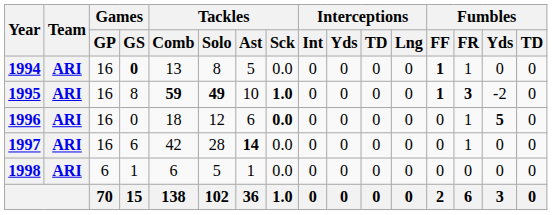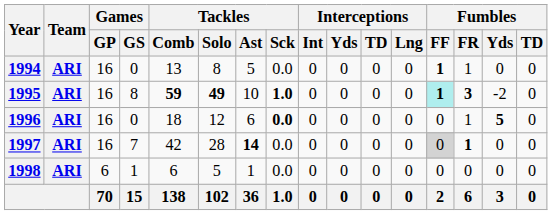(134, 68) bold -> (134, 68) normal
(440, 94) no background -> (440, 94) paleturquoise background
(134, 145) 6 -> (134, 145) 7
(440, 145) no background -> (440, 145) lightgrey background
(468, 145) normal -> (468, 145) bold
